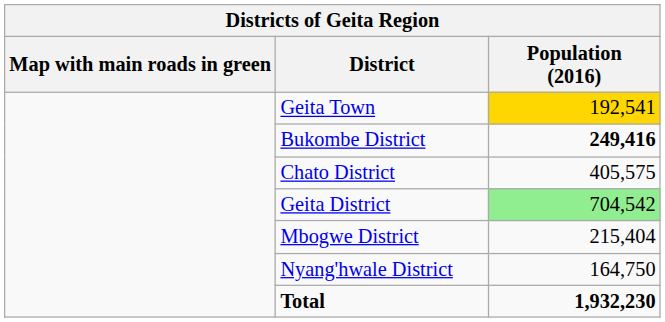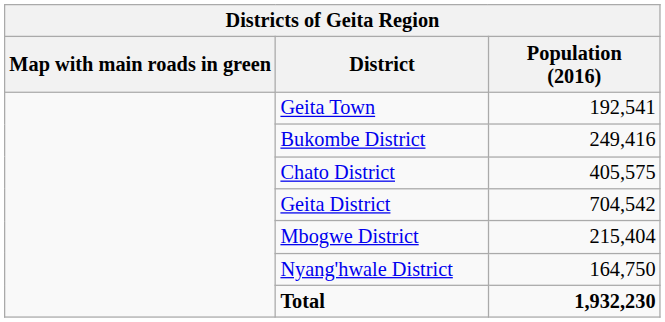(623, 107) gold background -> (623, 107) no background
(623, 140) bold -> (623, 140) normal
(623, 204) lightgreen background -> (623, 204) no background
